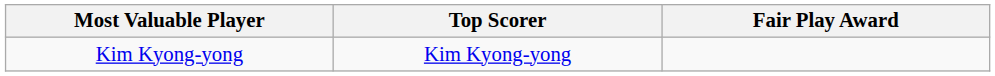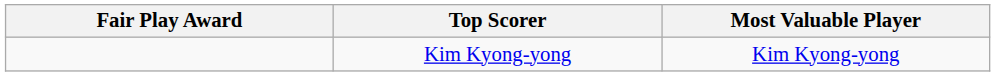columns swapped: (169, 20) <-> (826, 20)
